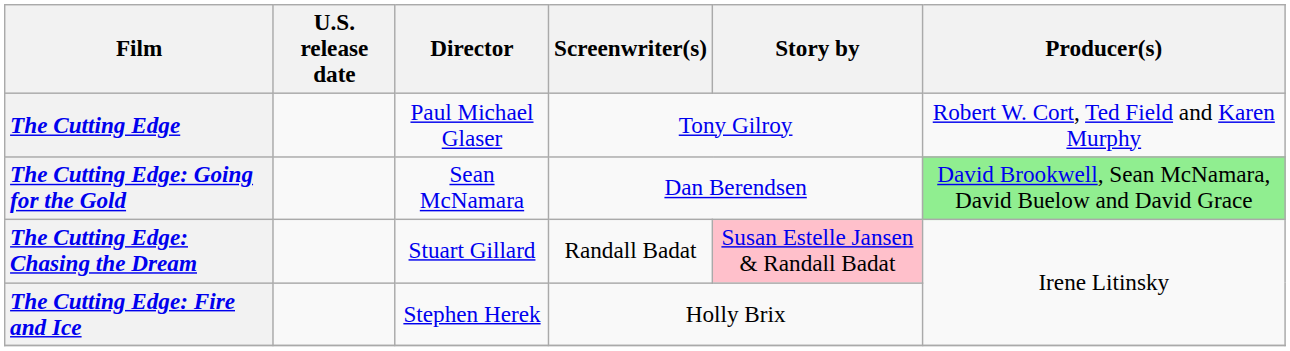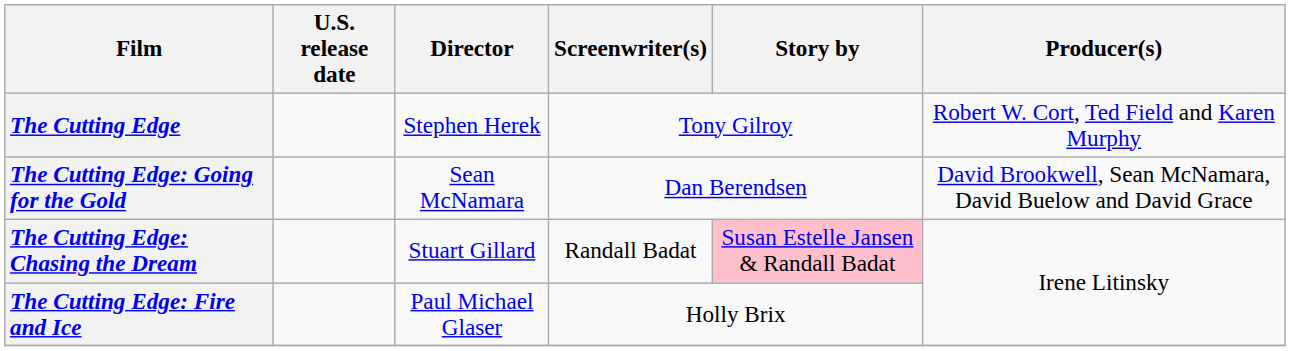(472, 124) Paul Michael Glaser -> (472, 124) Stephen Herek
(1104, 187) lightgreen background -> (1104, 187) no background
(472, 313) Stephen Herek -> (472, 313) Paul Michael Glaser
